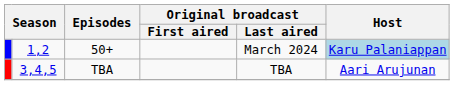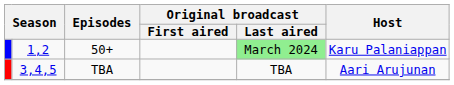(281, 49) no background -> (281, 49) lightgreen background
(388, 49) lightblue background -> (388, 49) no background
